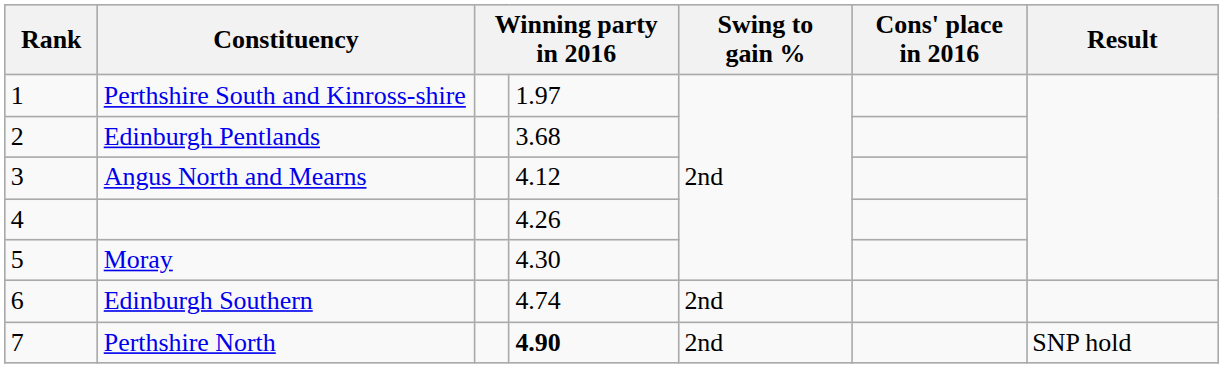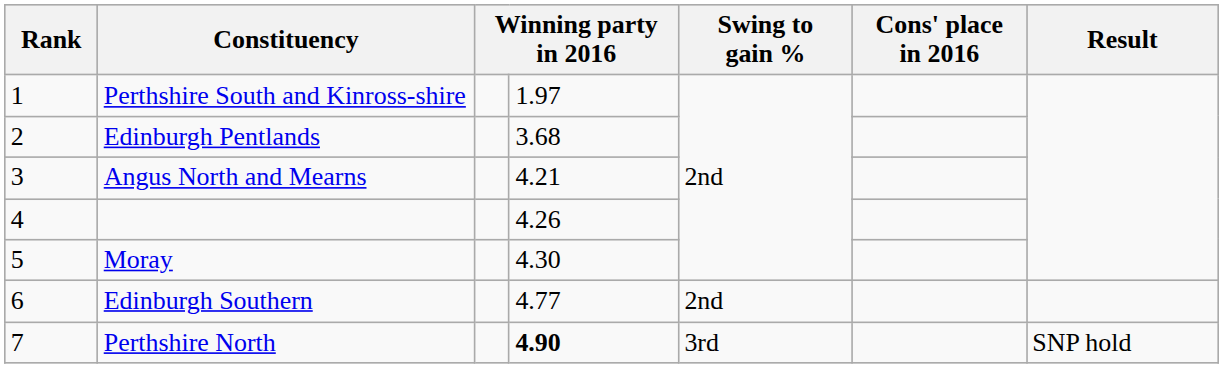(538, 177) 4.12 -> (538, 177) 4.21
(538, 300) 4.74 -> (538, 300) 4.77
(704, 341) 2nd -> (702, 341) 3rd
